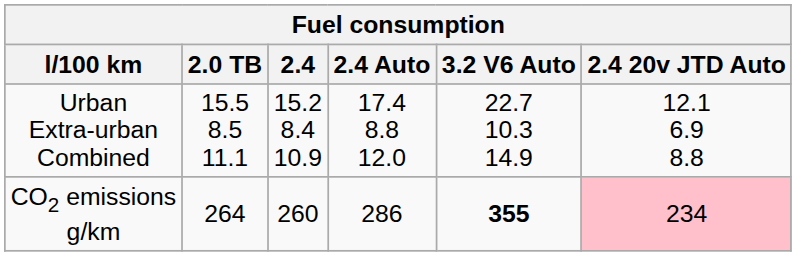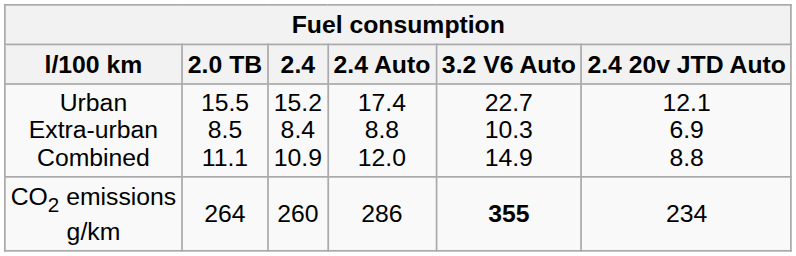(687, 214) pink background -> (687, 214) no background
